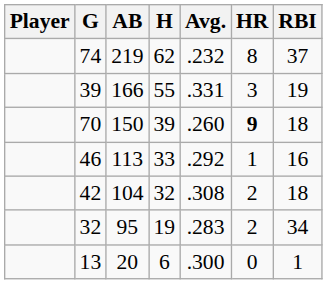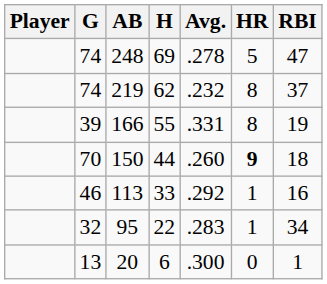+ row: (127, 55)
(252, 90) 3 -> (252, 124) 8
(164, 124) 39 -> (164, 158) 44
- row: (127, 192)
(164, 227) 19 -> (164, 227) 22
(252, 227) 2 -> (252, 227) 1
